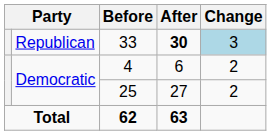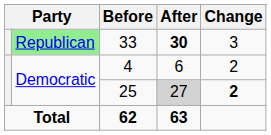(55, 42) no background -> (55, 42) lightgreen background
(234, 42) lightblue background -> (234, 42) no background
(179, 92) no background -> (179, 92) lightgrey background
(234, 92) normal -> (234, 92) bold
